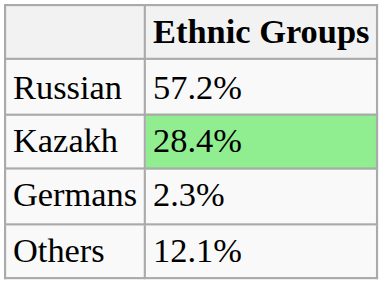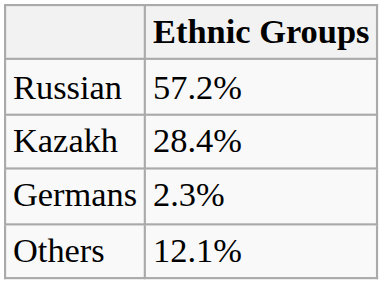(197, 140) lightgreen background -> (197, 140) no background
